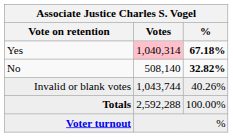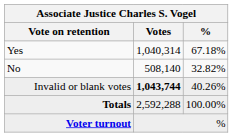(158, 50) pink background -> (158, 50) no background
(207, 50) bold -> (208, 50) normal
(207, 68) bold -> (208, 68) normal
(158, 87) normal -> (158, 87) bold
